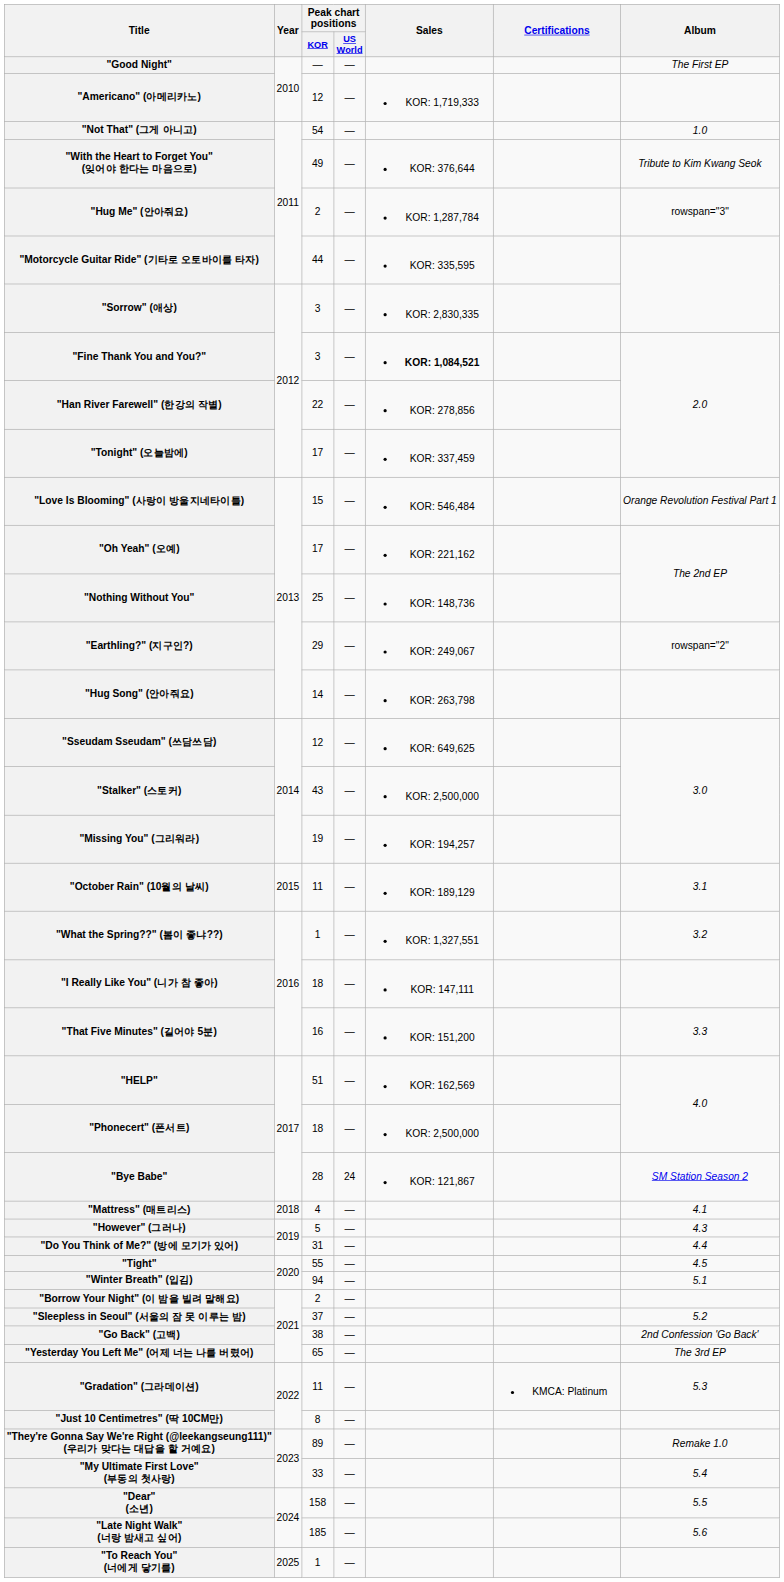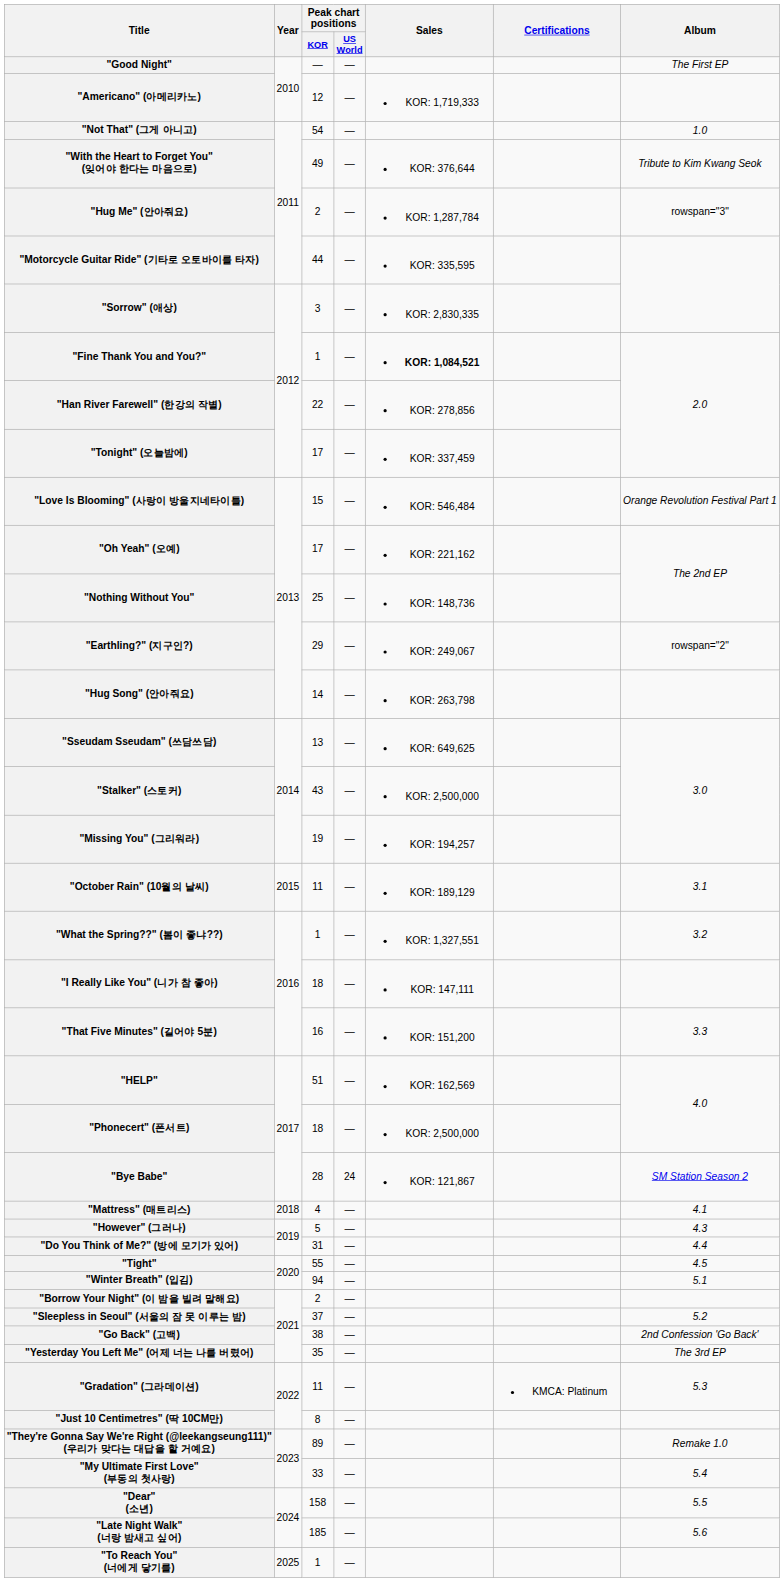(318, 356) 3 -> (318, 356) 1
(318, 742) 12 -> (318, 742) 13
(318, 1353) 65 -> (318, 1353) 35
